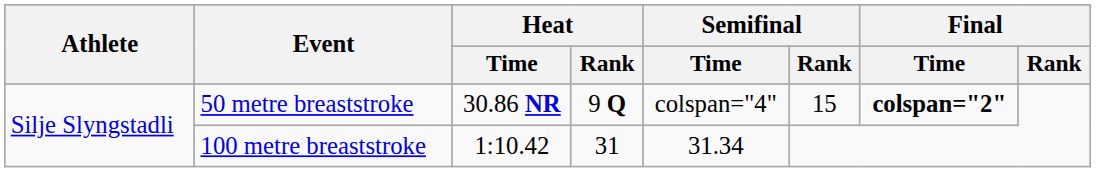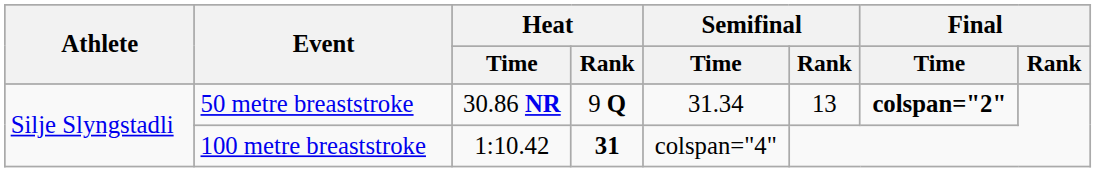(716, 104) colspan="4" -> (716, 104) 31.34
(824, 104) 15 -> (824, 104) 13
(607, 145) normal -> (607, 145) bold
(716, 145) 31.34 -> (716, 145) colspan="4"
